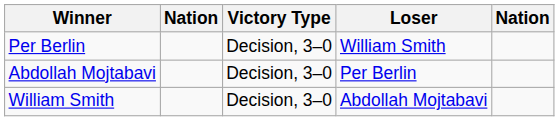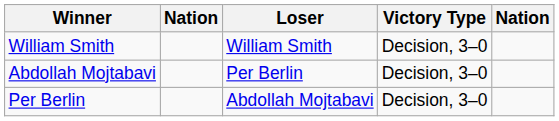columns swapped: (279, 18) <-> (414, 18)
(47, 45) Per Berlin -> (61, 45) William Smith
(61, 101) William Smith -> (47, 101) Per Berlin
